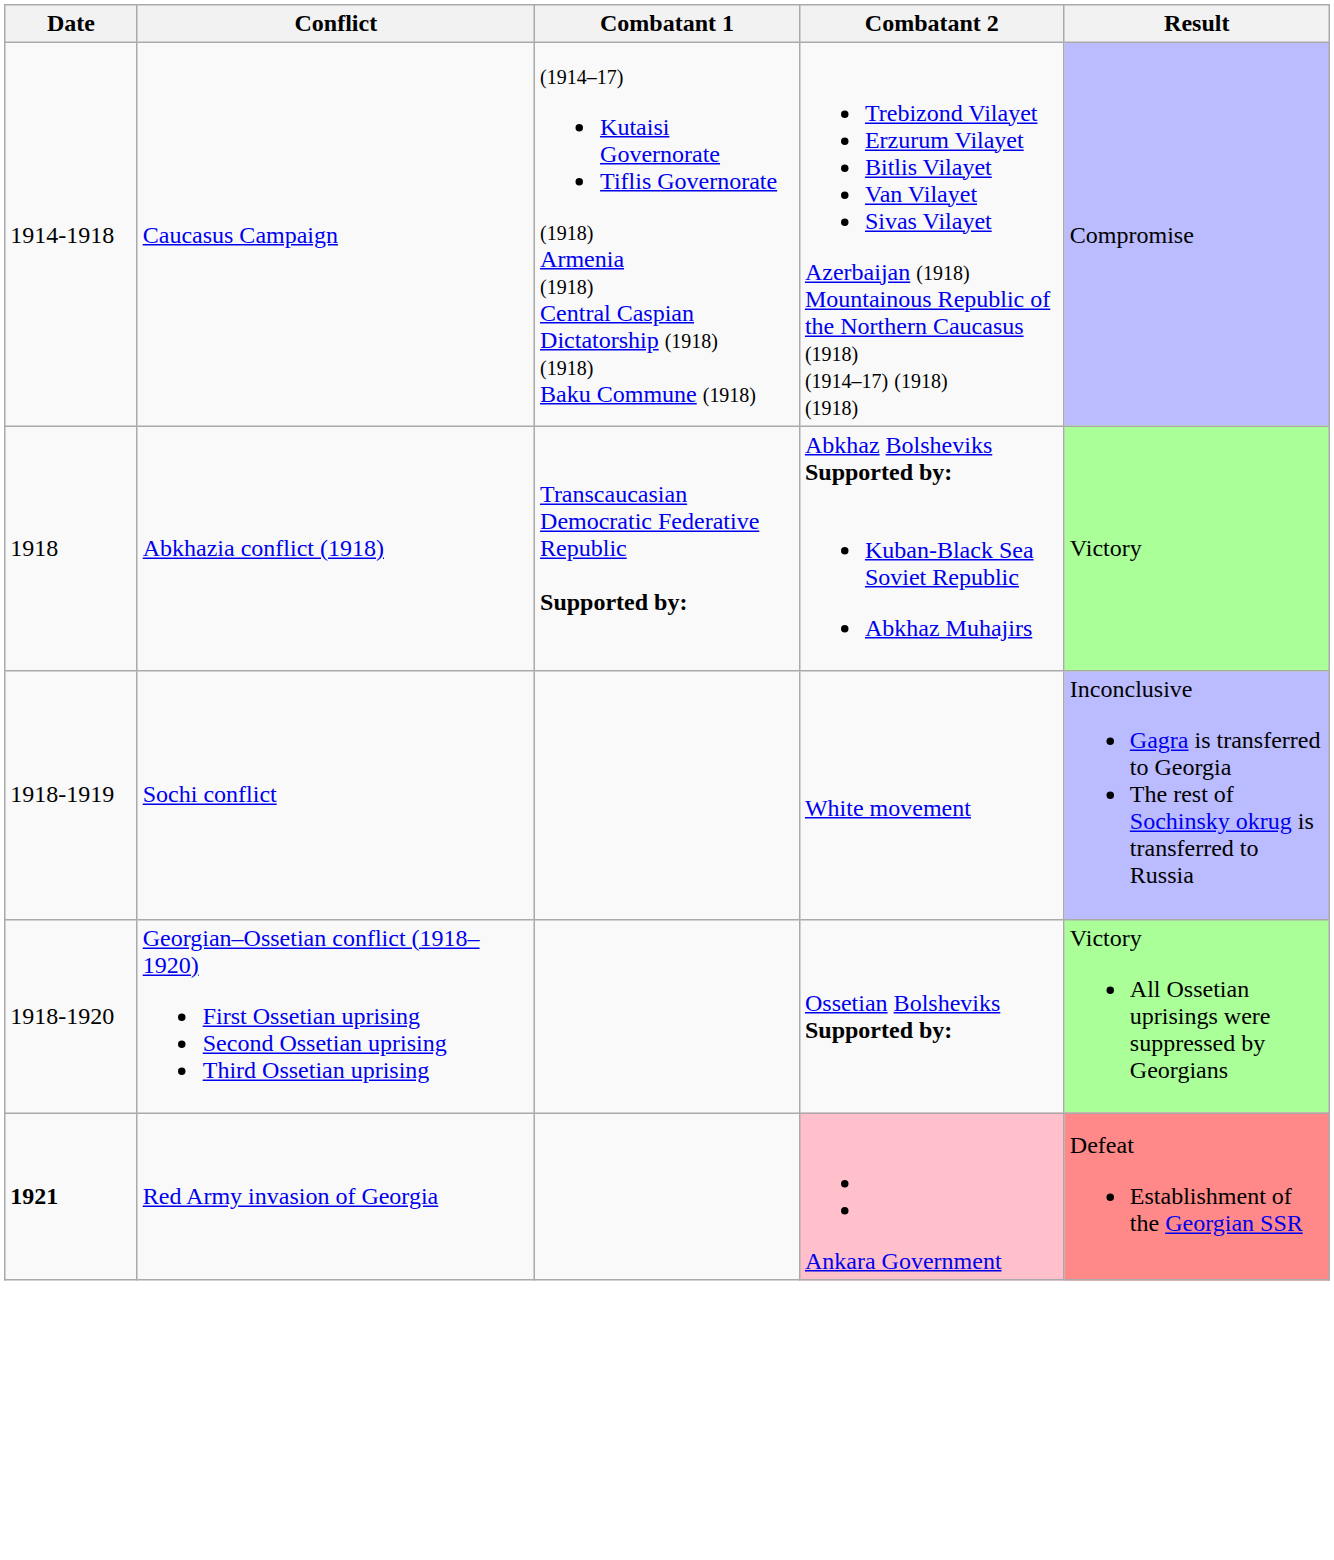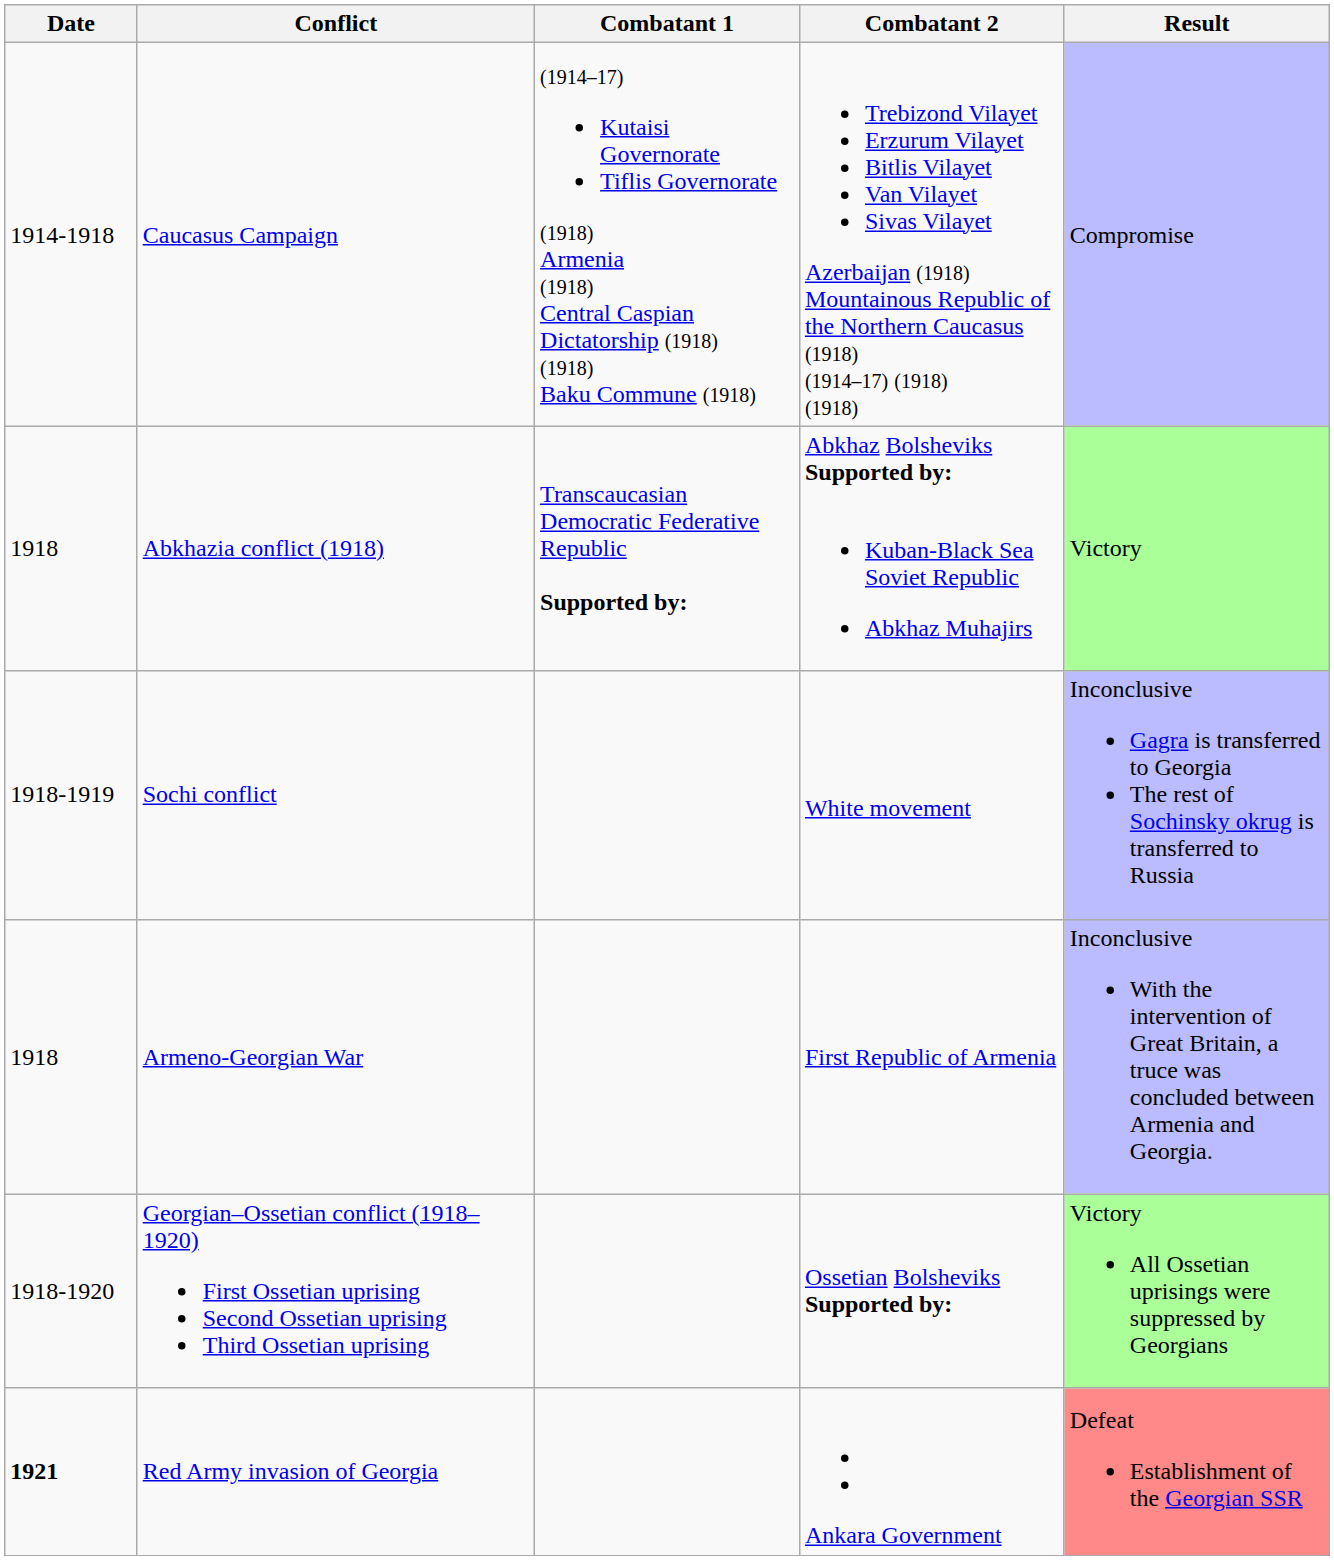+ row: (253, 1056)
(932, 1221) pink background -> (932, 1496) no background
